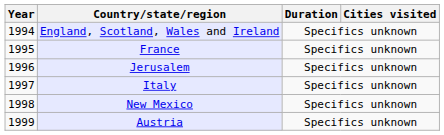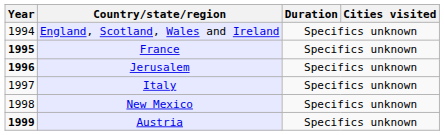(21, 49) normal -> (21, 49) bold
(21, 67) normal -> (21, 67) bold
(21, 121) normal -> (21, 121) bold
